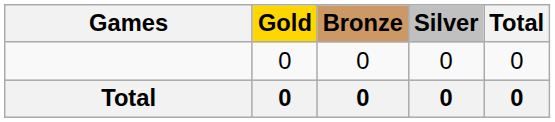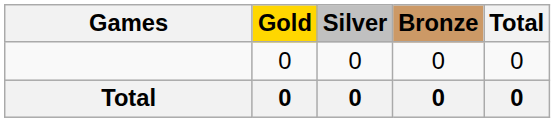columns swapped: (446, 23) <-> (363, 23)
